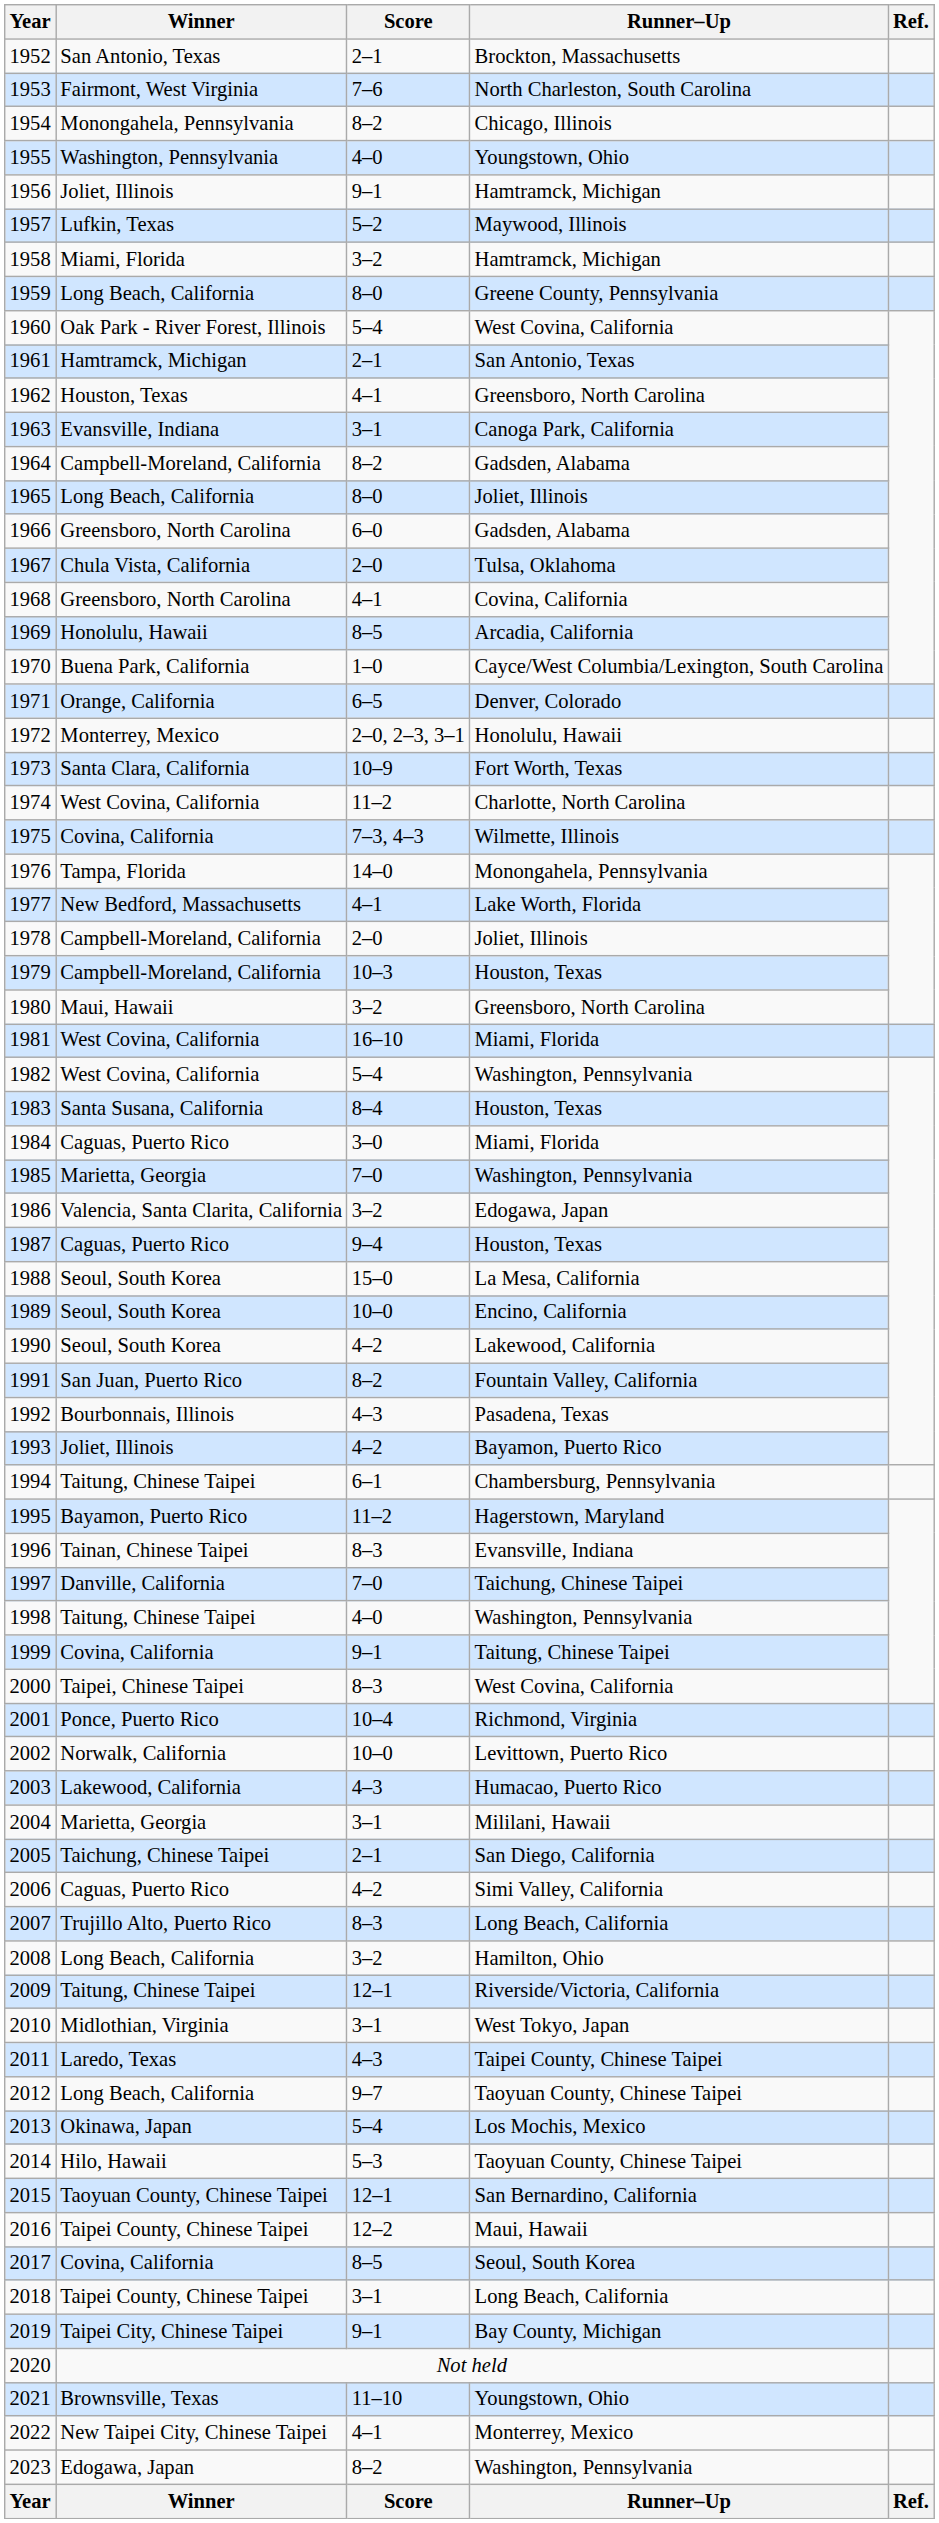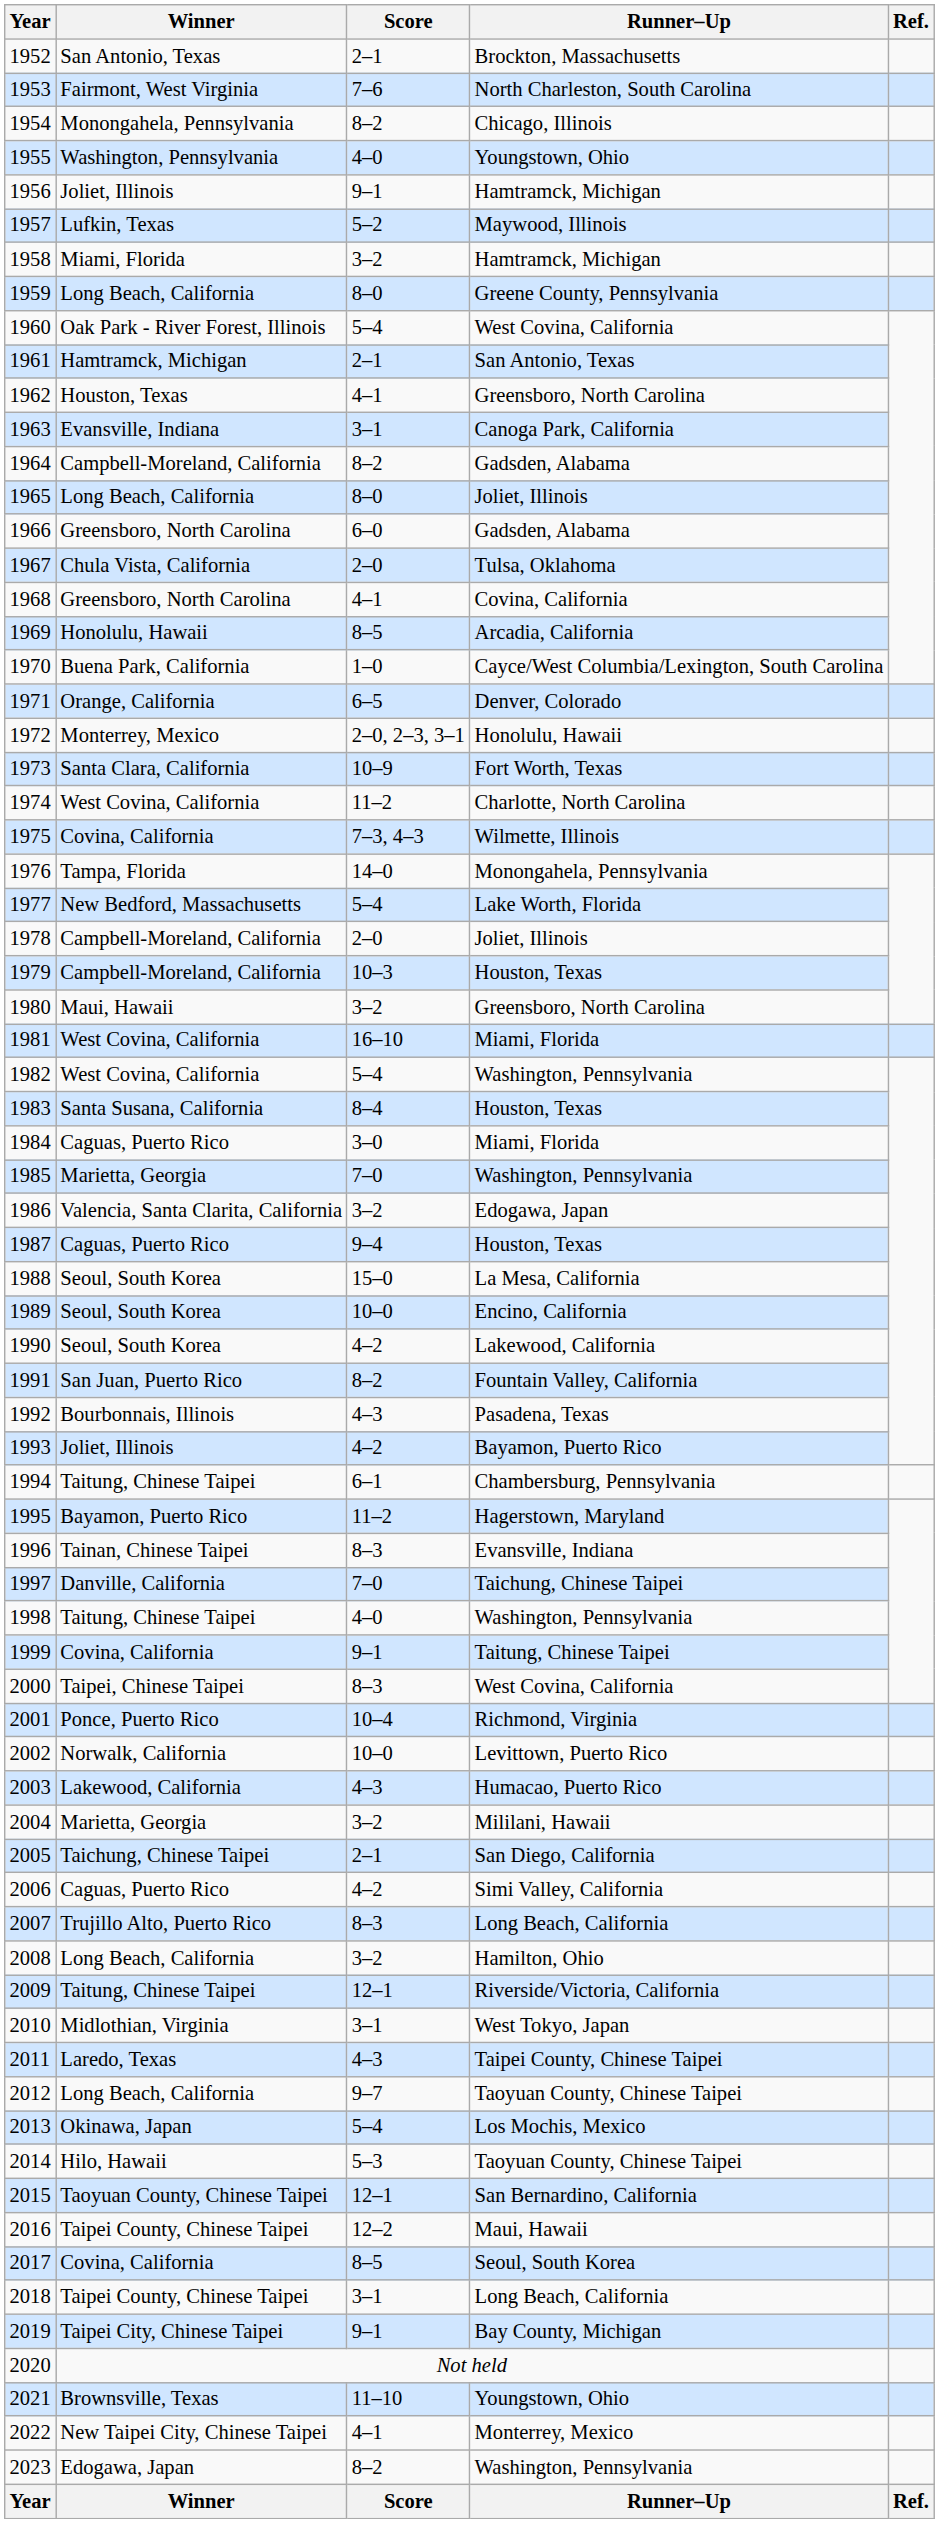(367, 904) 4–1 -> (367, 904) 5–4
(367, 1821) 3–1 -> (367, 1821) 3–2
